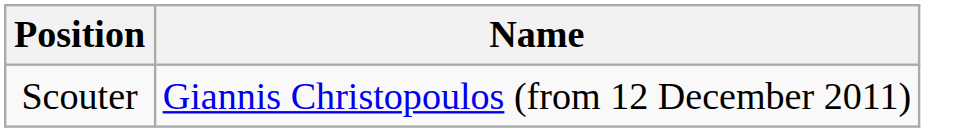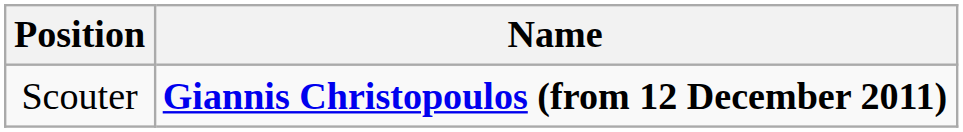(537, 95) normal -> (555, 95) bold
